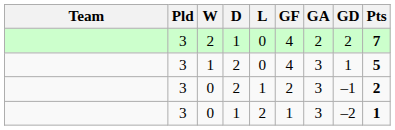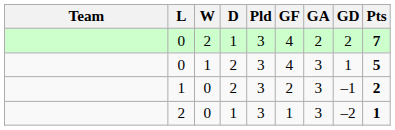columns swapped: (183, 16) <-> (262, 16)
